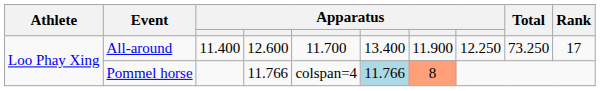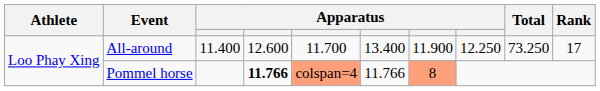(268, 73) normal -> (268, 73) bold
(326, 73) no background -> (326, 73) lightsalmon background
(385, 73) lightblue background -> (385, 73) no background
